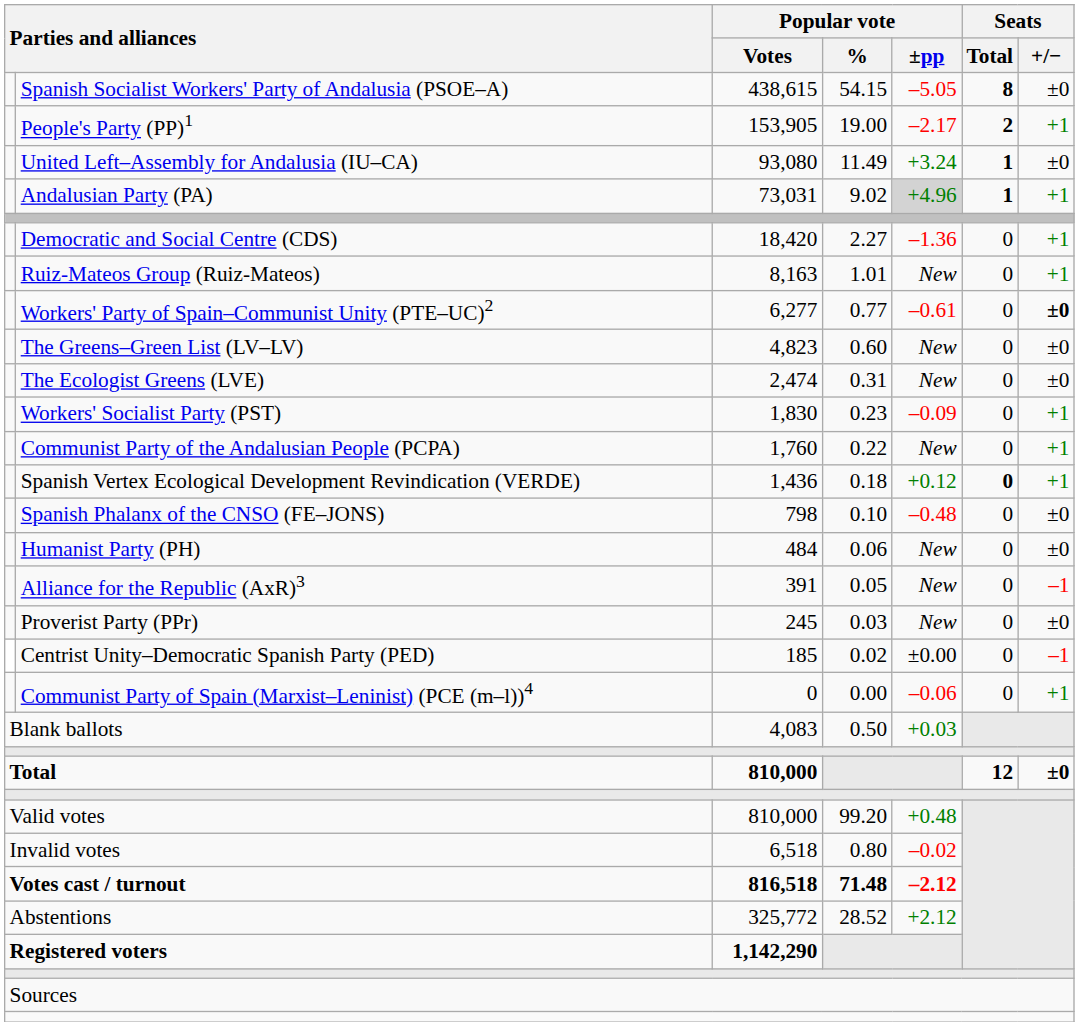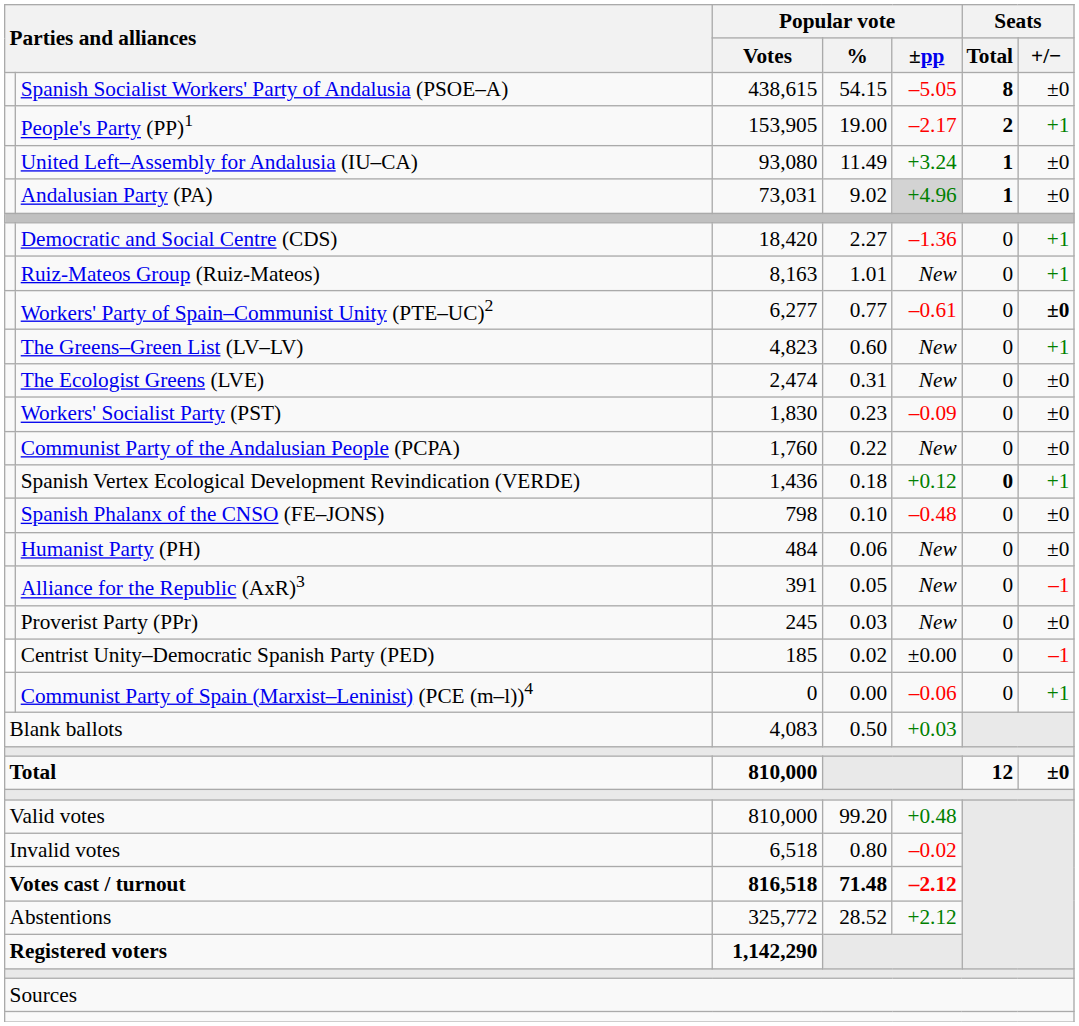(1058, 195) +1 -> (1058, 195) ±0
(1058, 346) ±0 -> (1058, 346) +1
(1058, 413) +1 -> (1058, 413) ±0
(1058, 447) +1 -> (1058, 447) ±0
